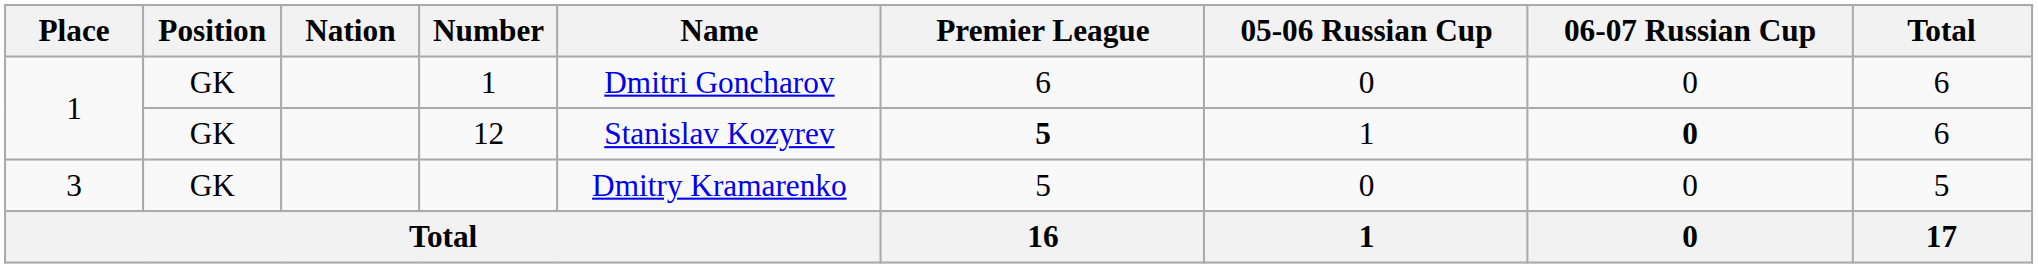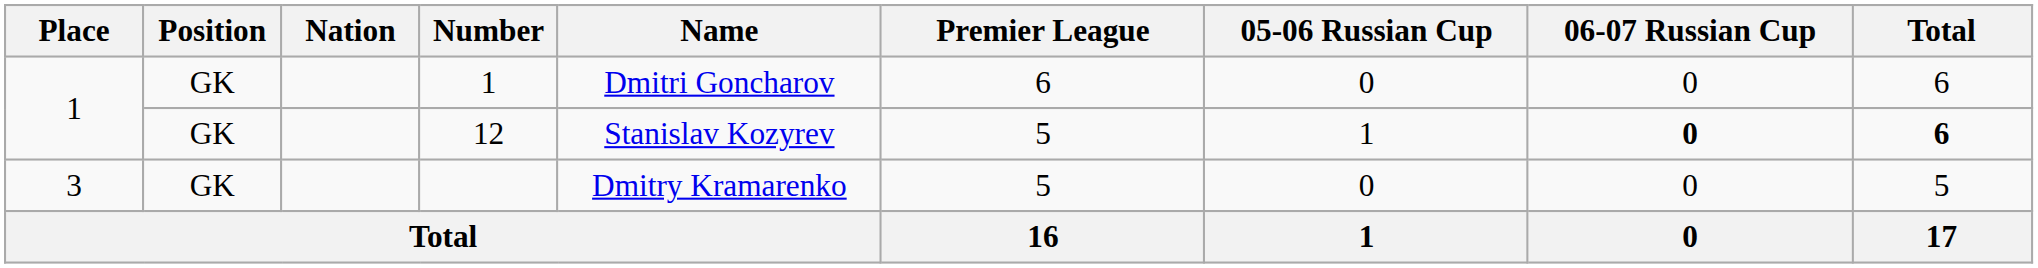(1043, 133) bold -> (1043, 133) normal
(1941, 133) normal -> (1941, 133) bold
